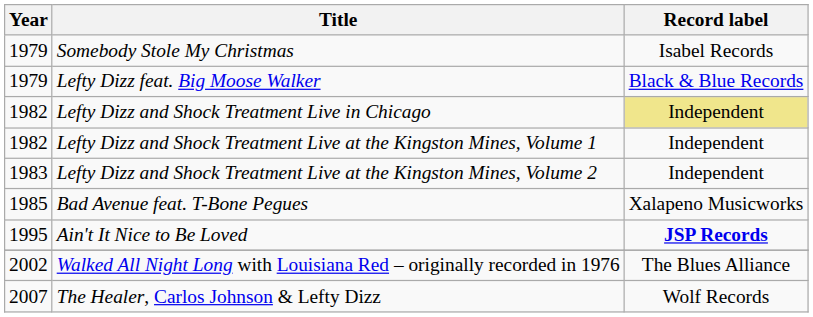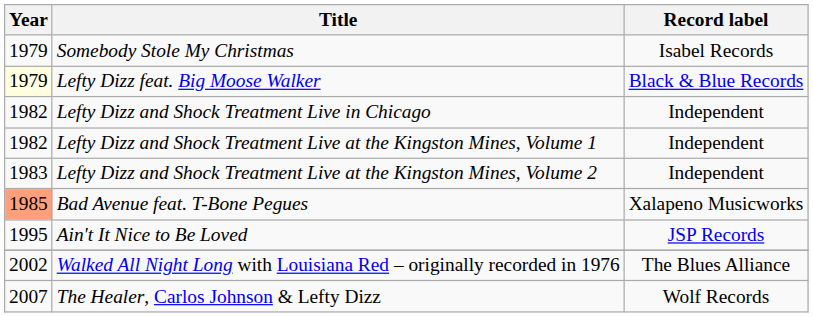(28, 81) no background -> (28, 81) lightyellow background
(716, 111) khaki background -> (716, 111) no background
(28, 204) no background -> (28, 204) lightsalmon background
(716, 234) bold -> (716, 234) normal
